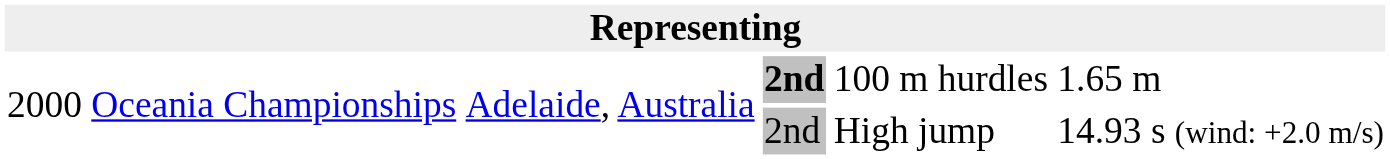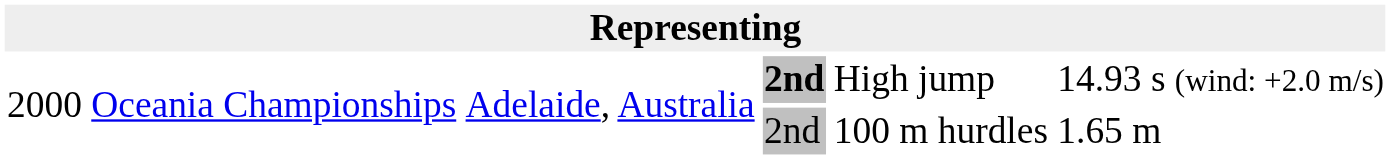(941, 78) 100 m hurdles -> (914, 78) High jump
(1109, 78) 1.65 m -> (1221, 78) 14.93 s (wind: +2.0 m/s)
(914, 130) High jump -> (941, 130) 100 m hurdles
(1221, 130) 14.93 s (wind: +2.0 m/s) -> (1109, 130) 1.65 m
